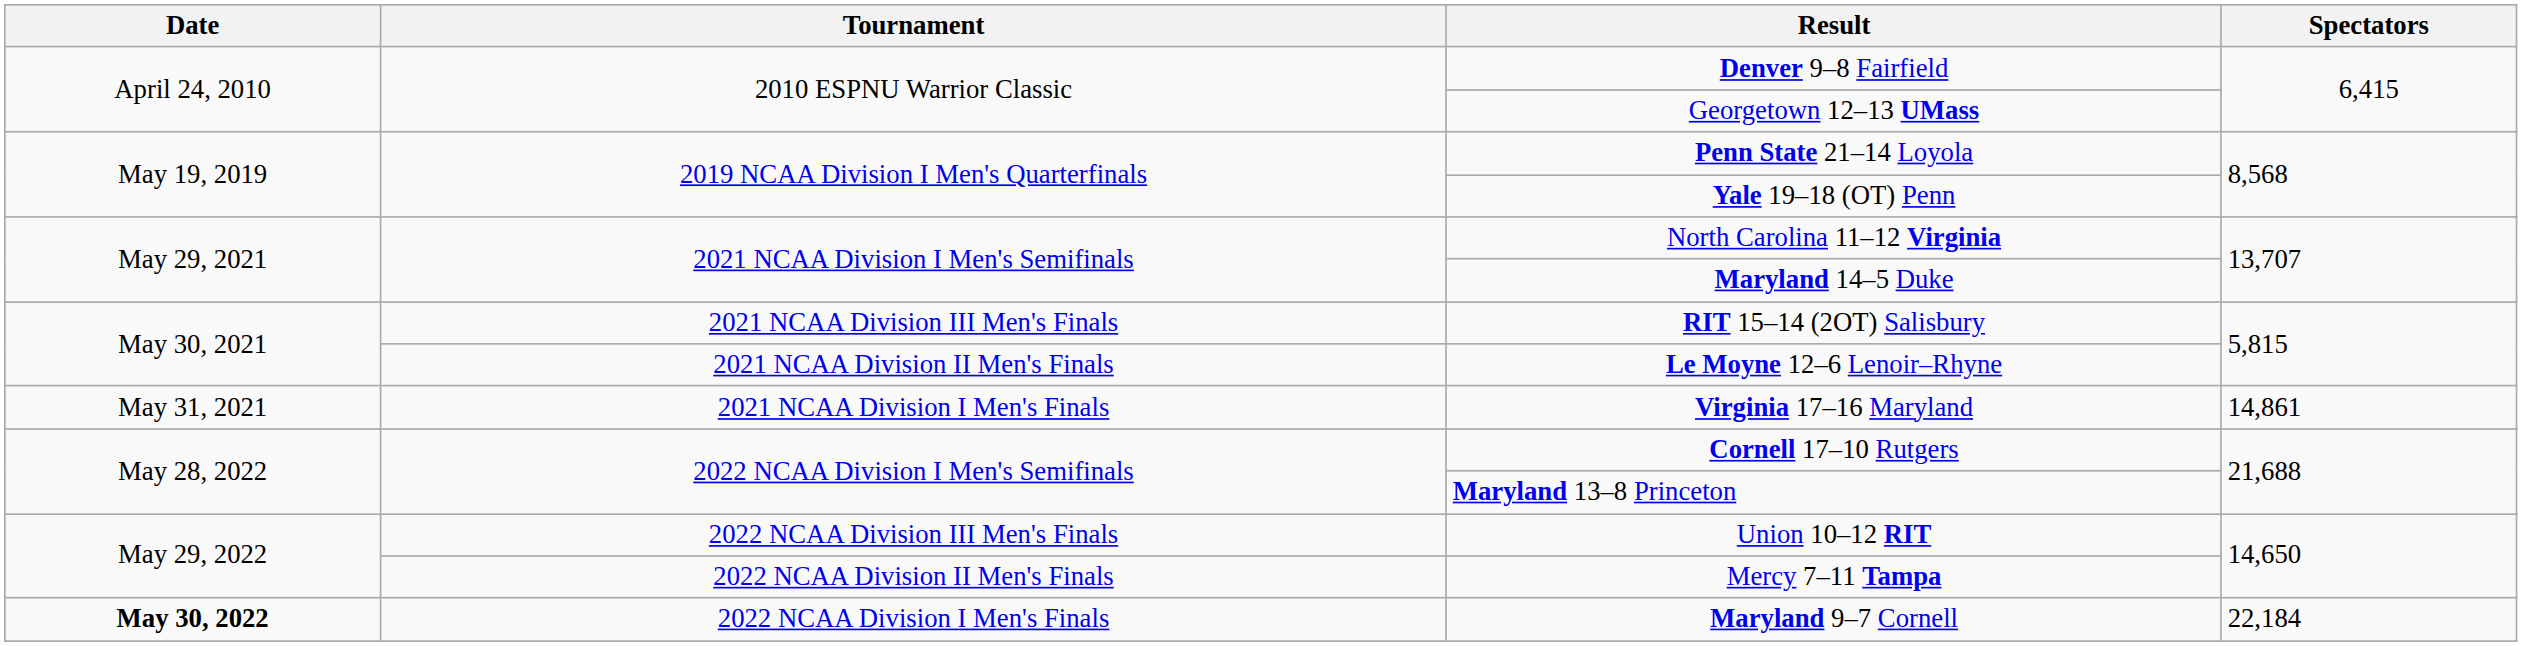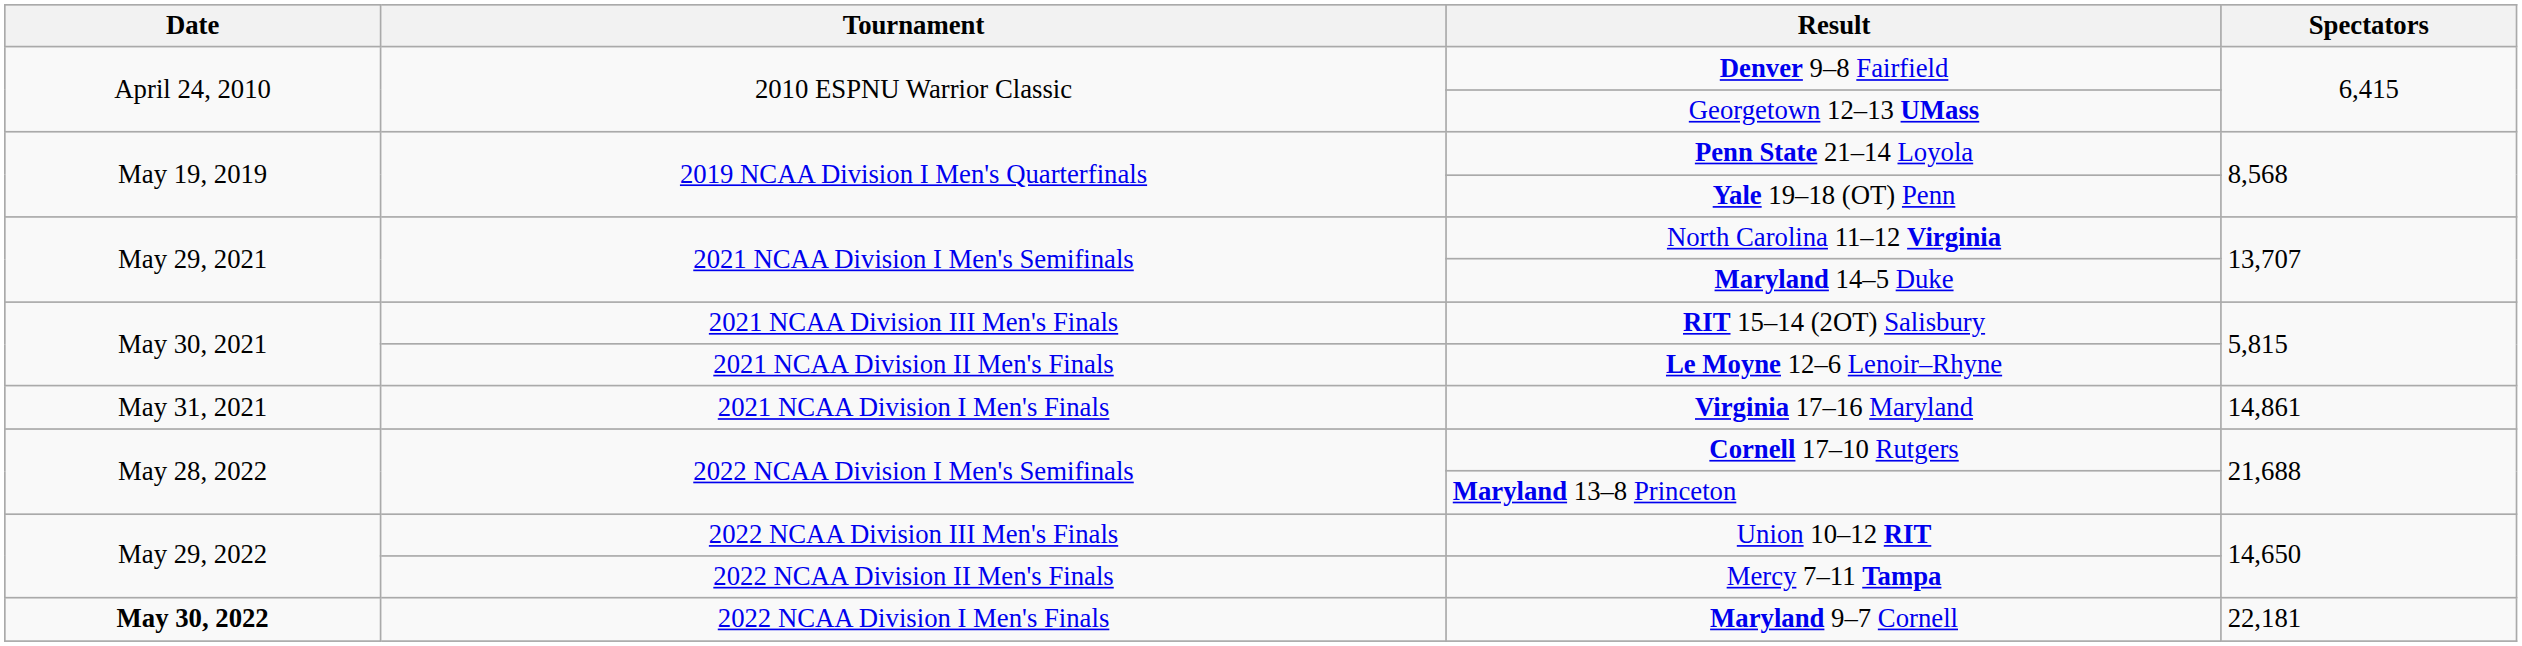(2264, 618) 22,184 -> (2264, 618) 22,181
